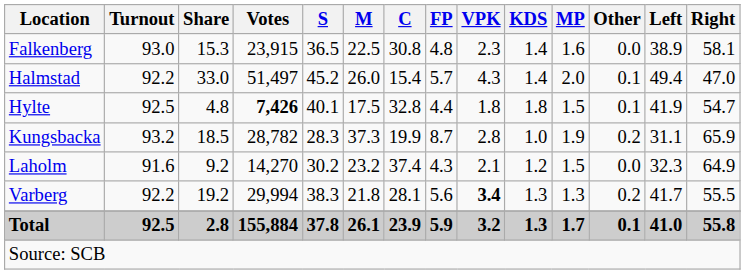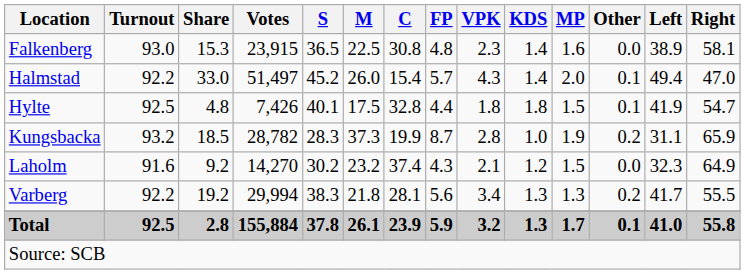(277, 107) bold -> (277, 107) normal
(489, 195) bold -> (489, 195) normal
